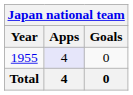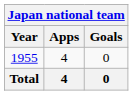(64, 57) lavender background -> (64, 57) no background
